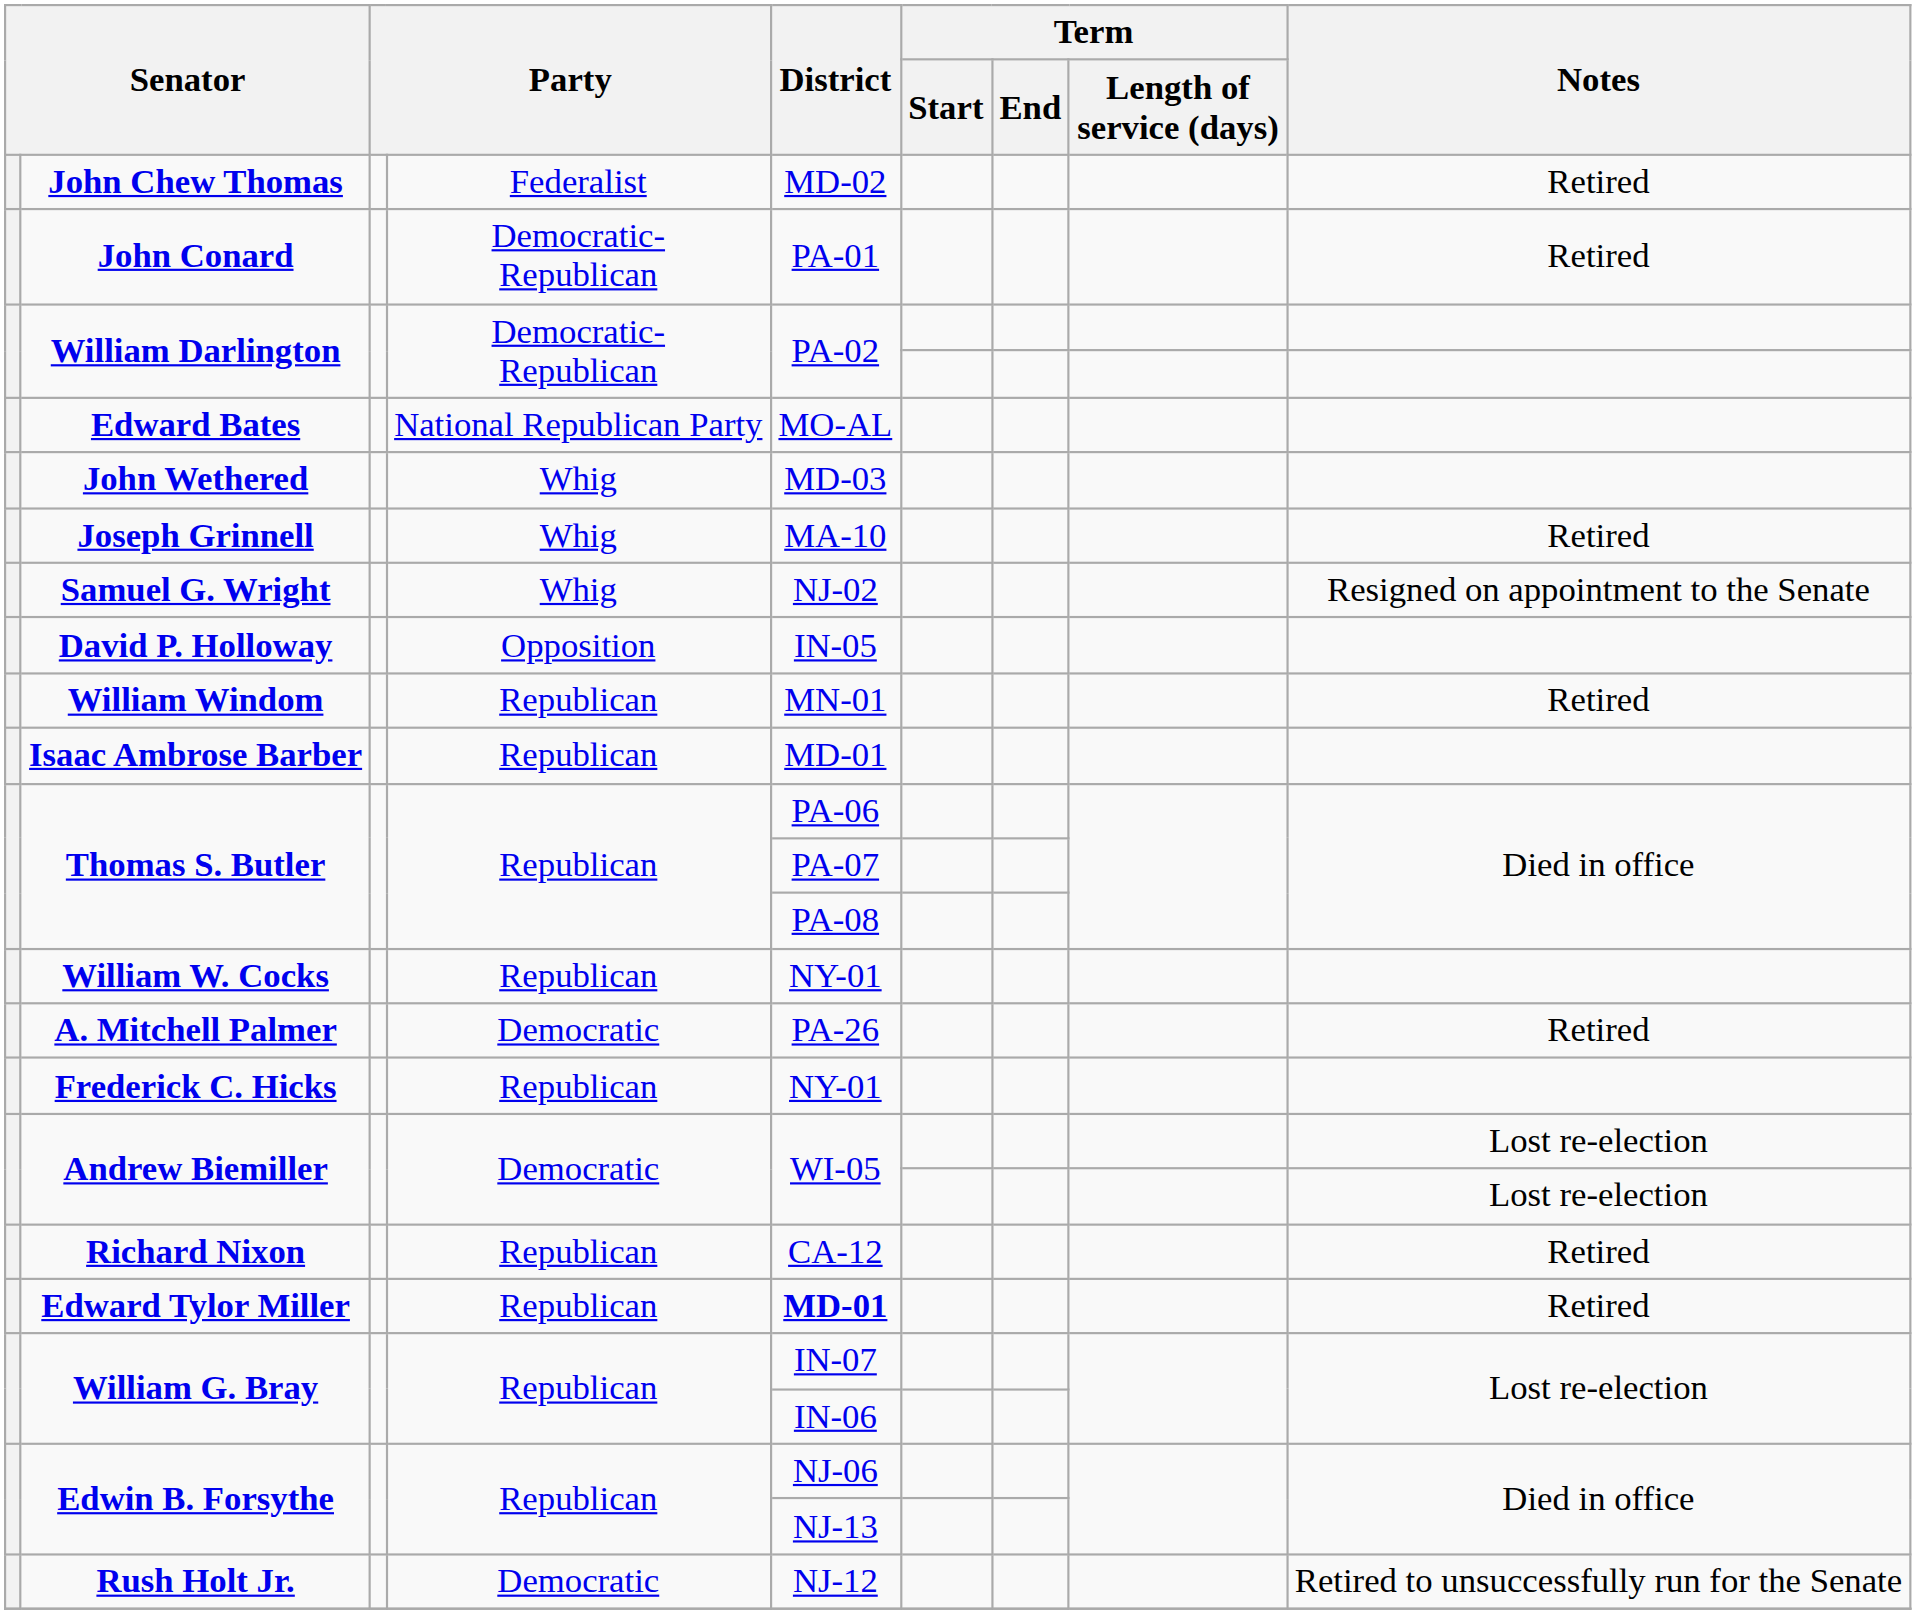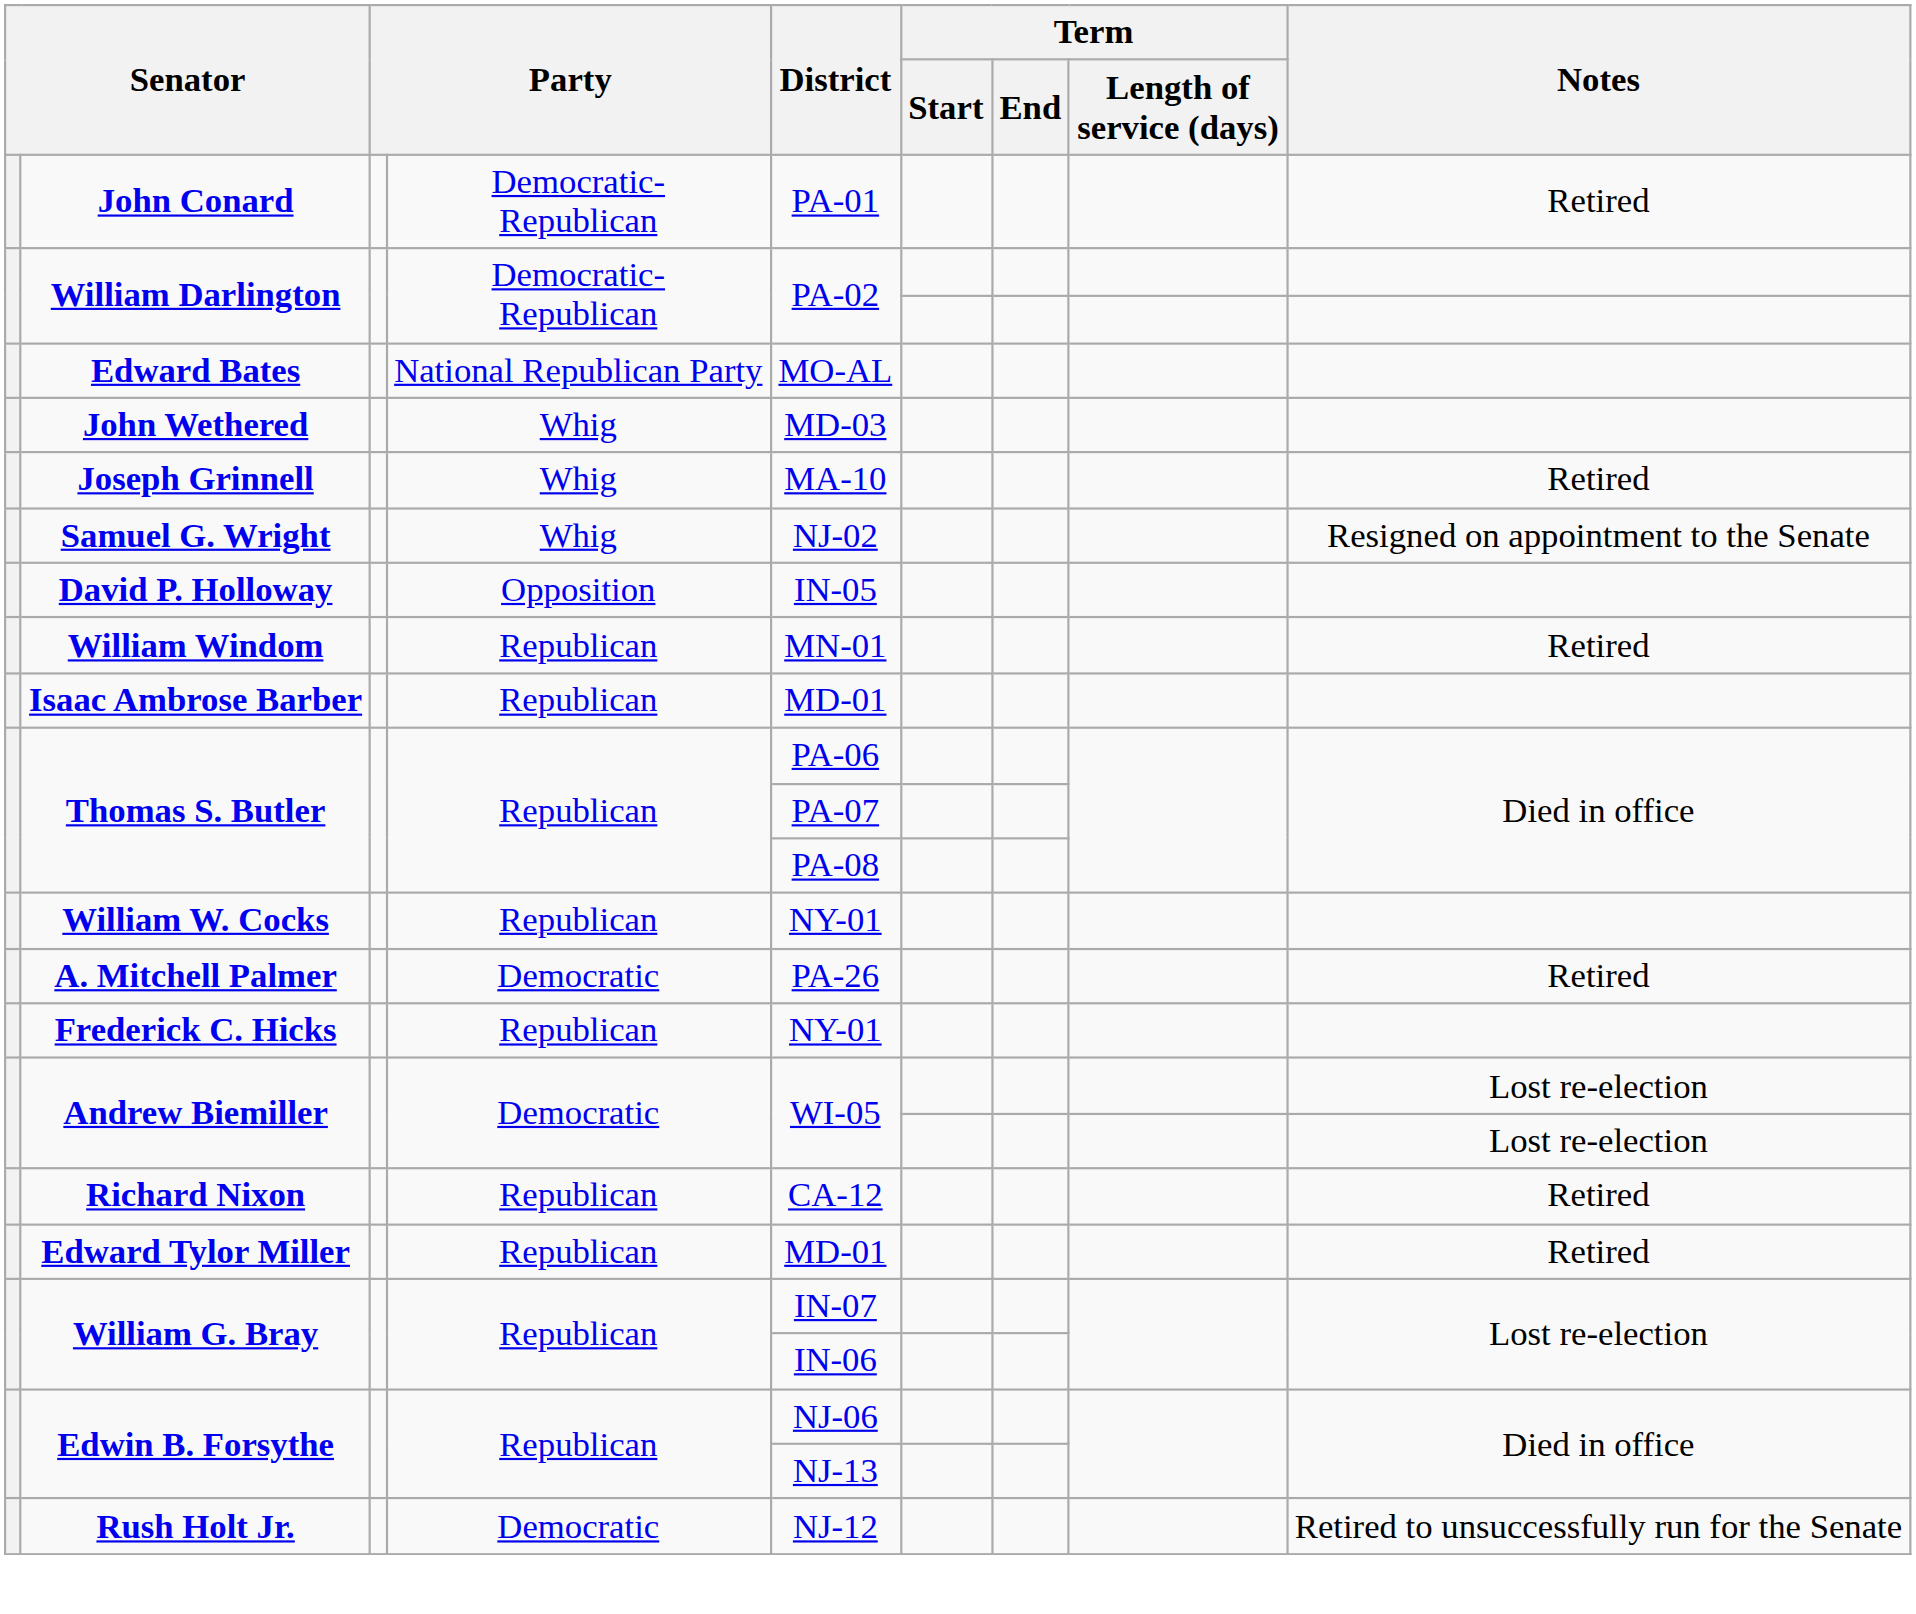- row: (196, 181)
(835, 1305) bold -> (835, 1250) normal
